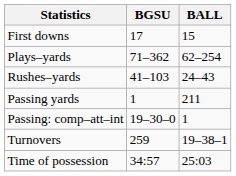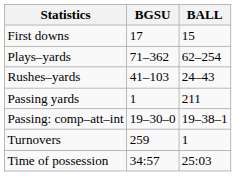(185, 119) 1 -> (205, 119) 19–38–1
(205, 139) 19–38–1 -> (185, 139) 1
